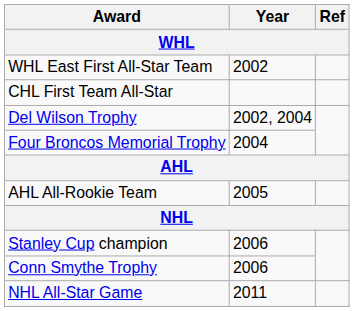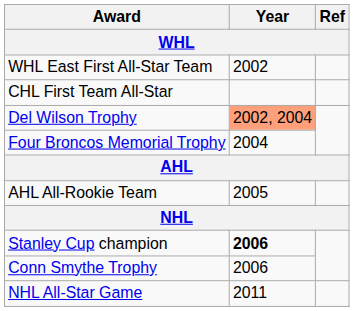(273, 117) no background -> (273, 117) lightsalmon background
(251, 243) normal -> (251, 243) bold
